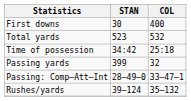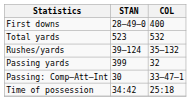(117, 24) 30 -> (129, 24) 28–49–0
rows swapped: (35, 90) <-> (50, 50)
(129, 77) 28–49–0 -> (117, 77) 30
